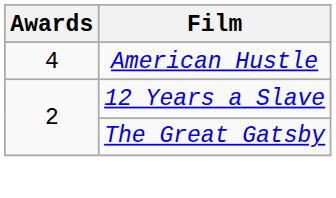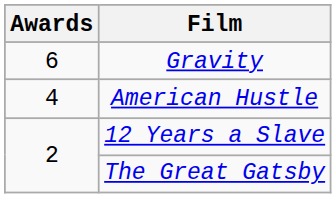+ row: (215, 61)
